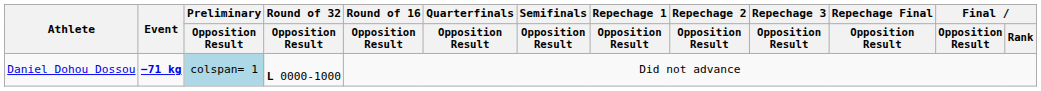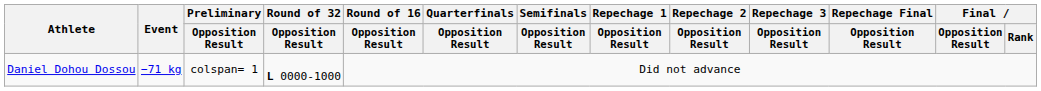(161, 69) bold -> (161, 69) normal
(224, 69) lightblue background -> (224, 69) no background
